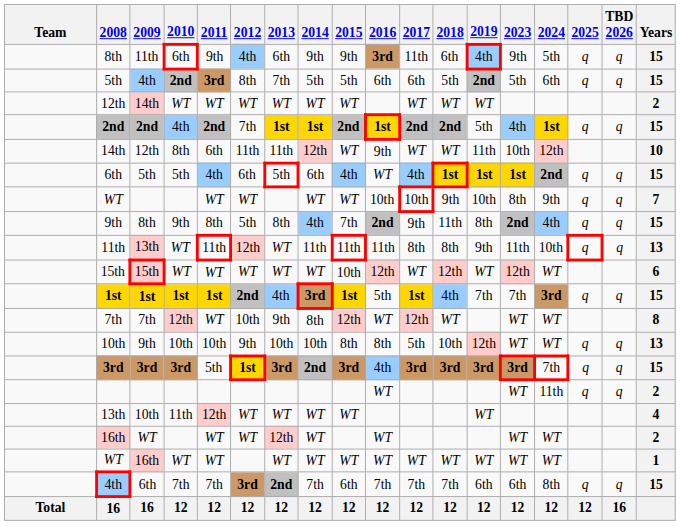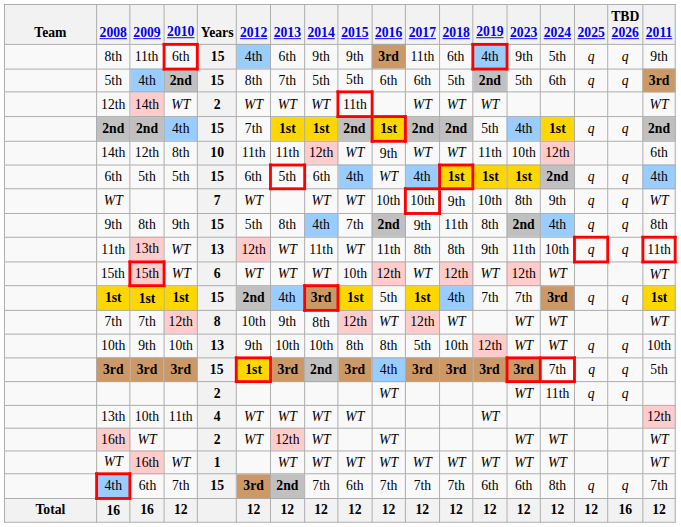columns swapped: (214, 33) <-> (656, 33)
(349, 103) WT -> (355, 104) 11th
(349, 247) 11th -> (355, 249) WT
